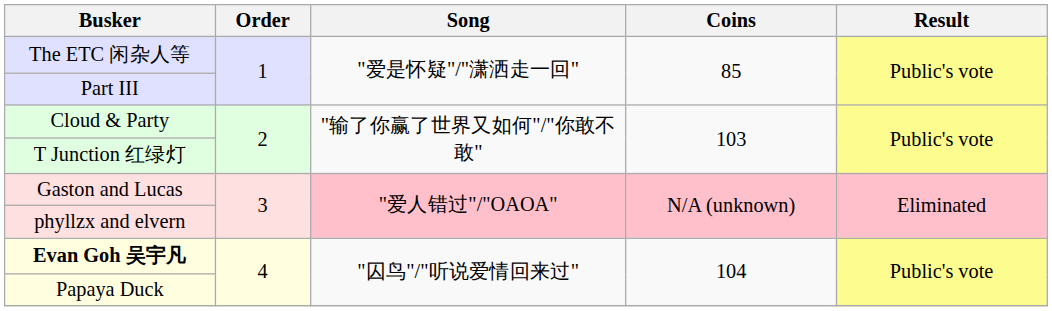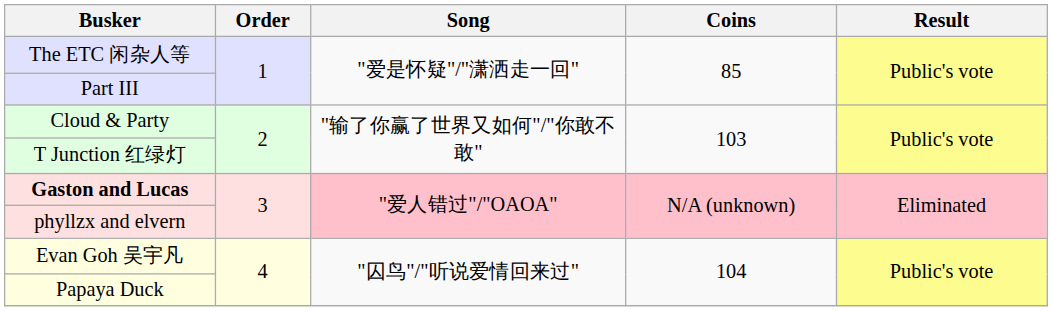(110, 189) normal -> (110, 189) bold
(110, 255) bold -> (110, 255) normal
